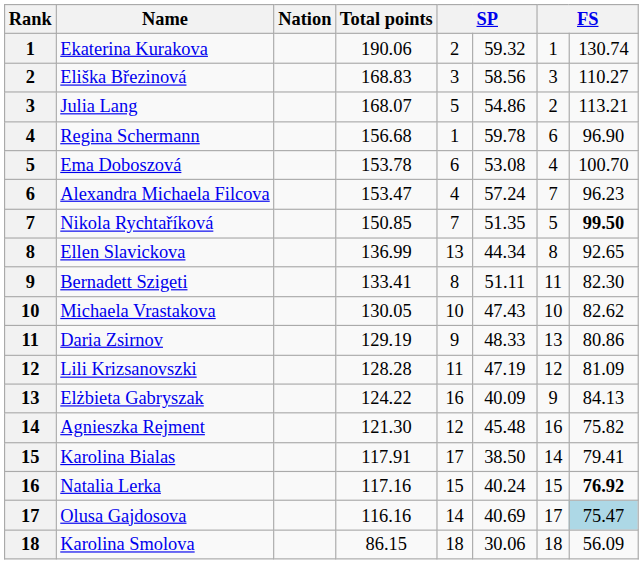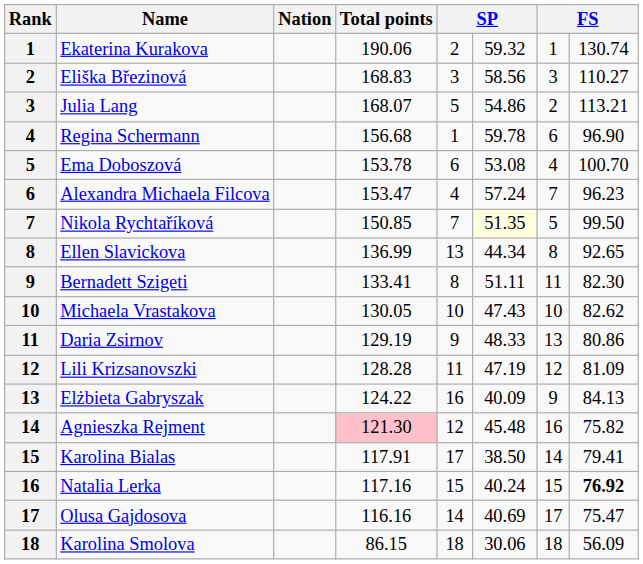(505, 223) no background -> (505, 223) lightyellow background
(603, 223) bold -> (603, 223) normal
(386, 427) no background -> (386, 427) pink background
(603, 515) lightblue background -> (603, 515) no background
